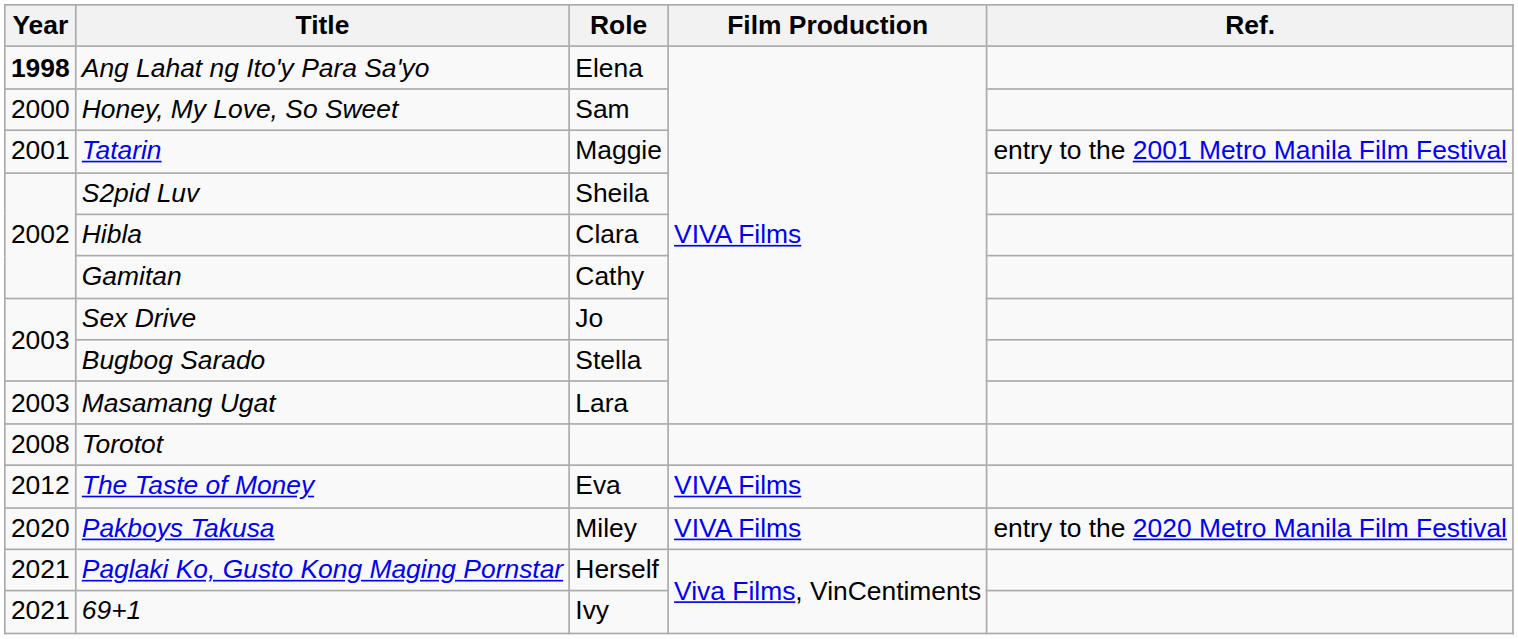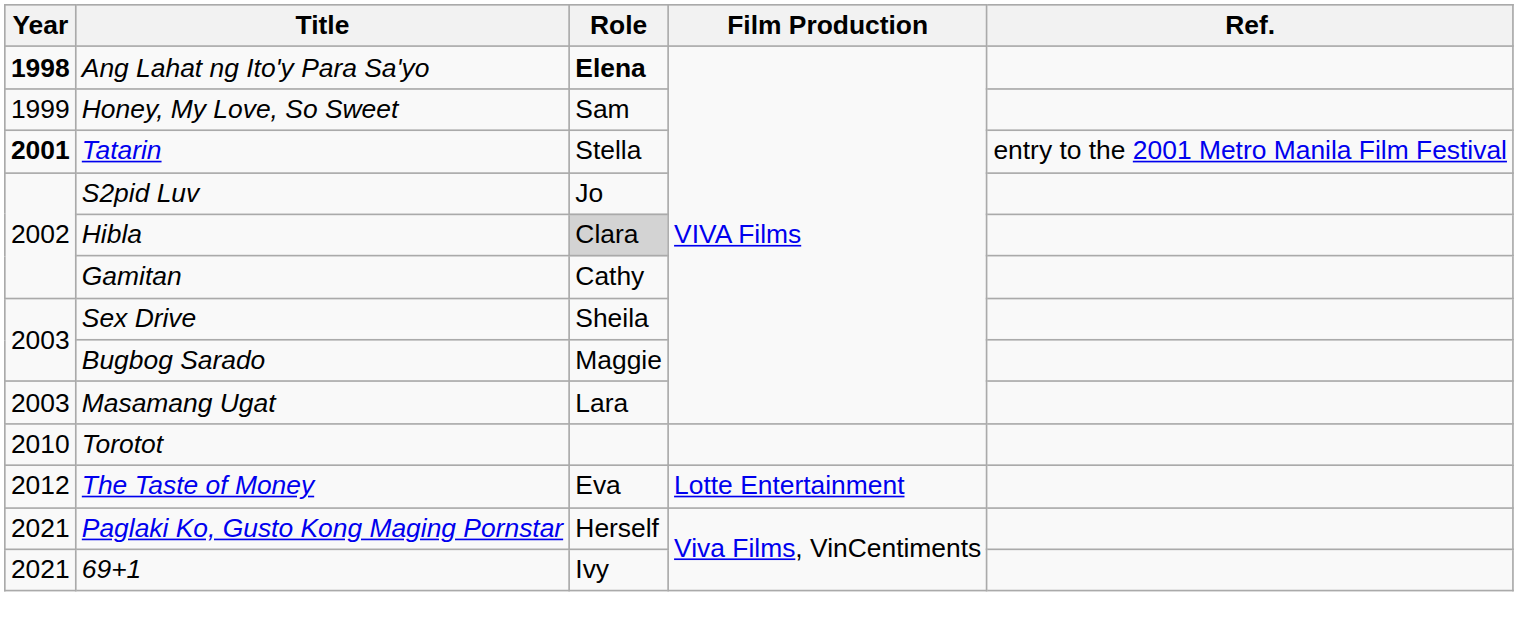(609, 67) normal -> (611, 67) bold
(40, 109) 2000 -> (40, 109) 1999
(40, 151) normal -> (40, 151) bold
(619, 151) Maggie -> (608, 151) Stella
(612, 192) Sheila -> (589, 192) Jo
(607, 234) no background -> (607, 234) lightgrey background
(589, 318) Jo -> (612, 318) Sheila
(608, 360) Stella -> (619, 360) Maggie
(40, 444) 2008 -> (40, 444) 2010
(738, 485) VIVA Films -> (789, 485) Lotte Entertainment
- row: (178, 527)
